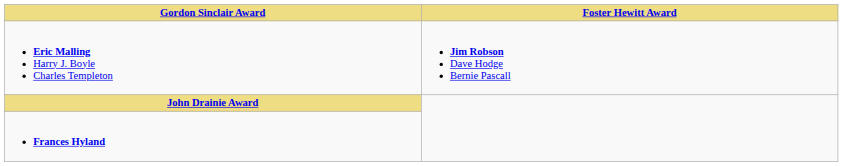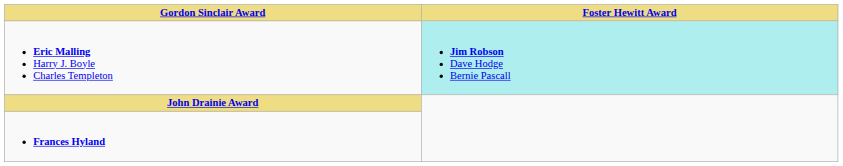(630, 64) no background -> (630, 64) paleturquoise background
